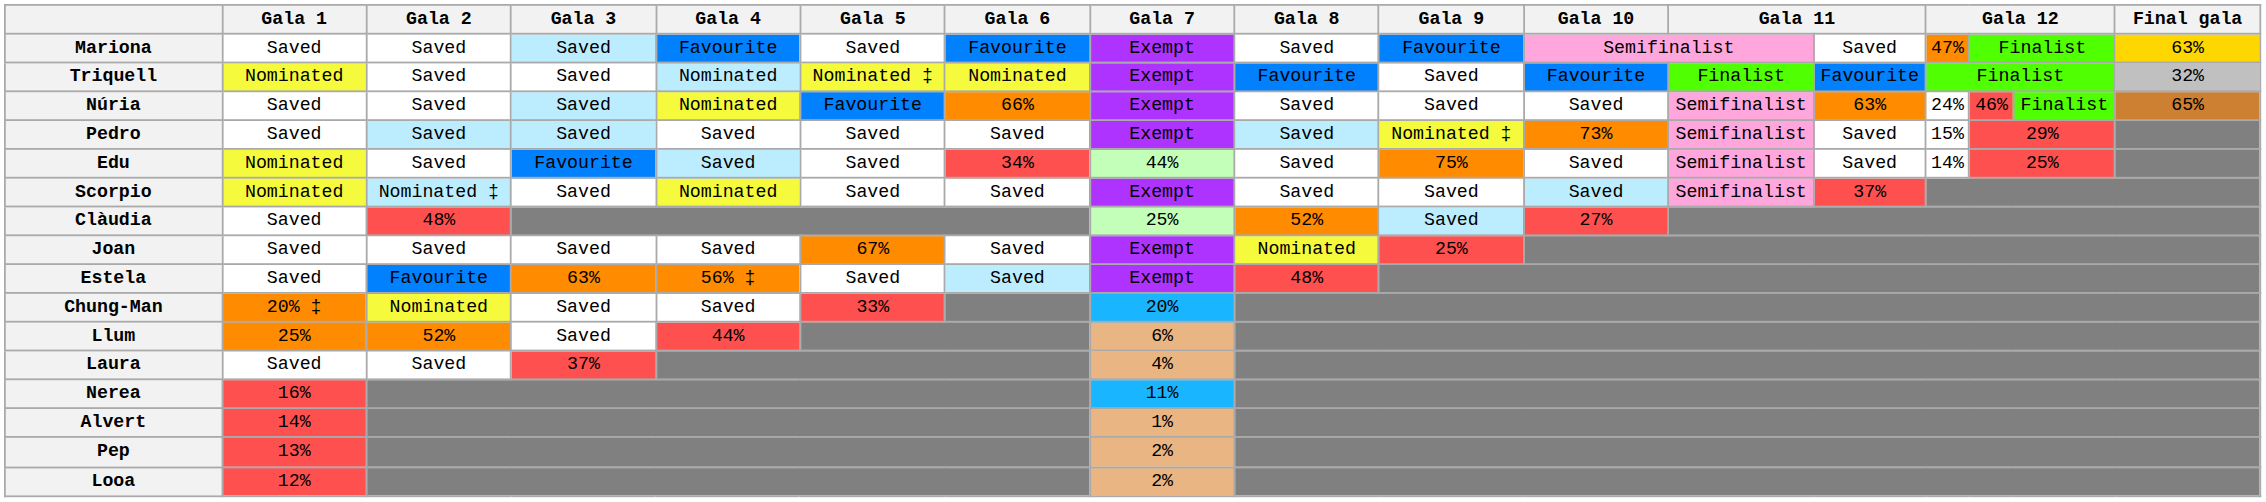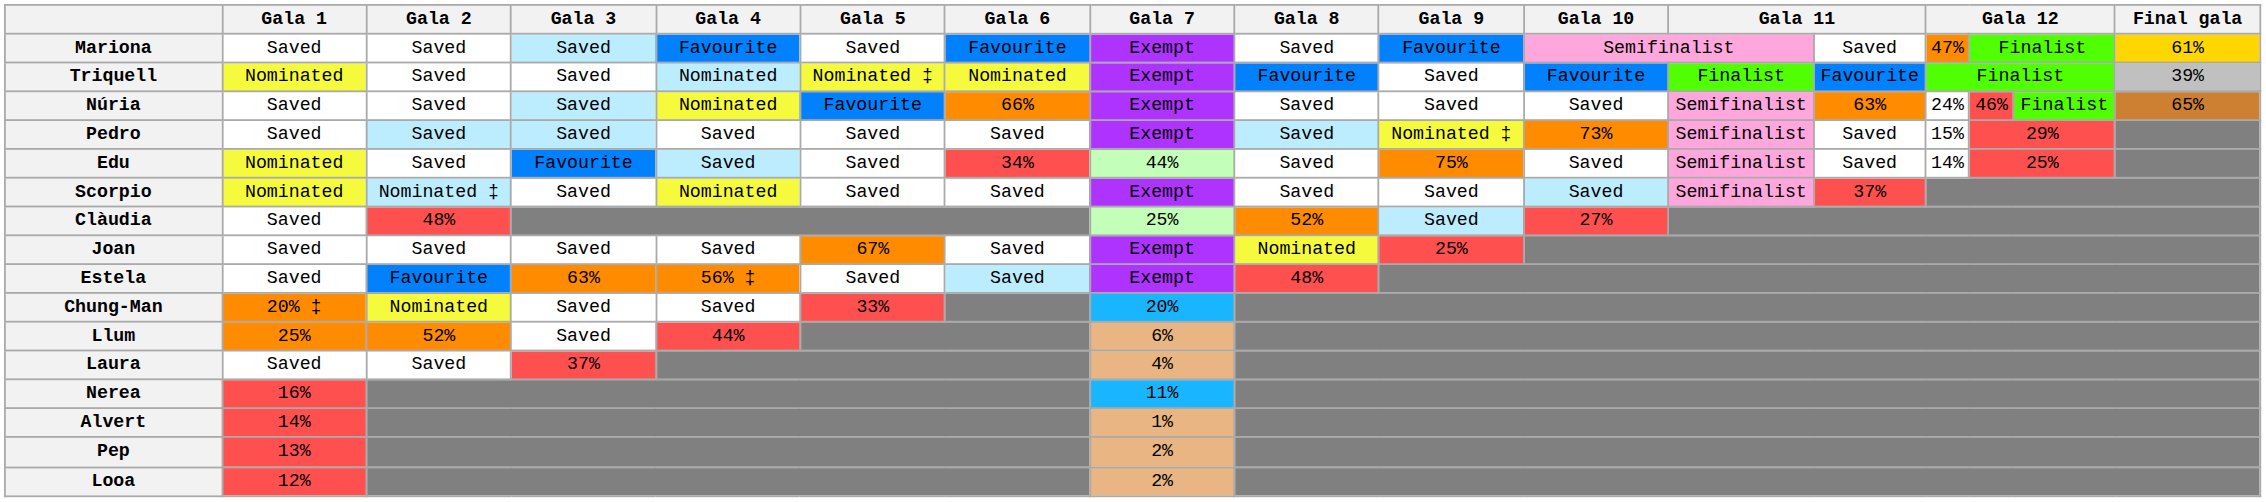(2188, 48) 63% -> (2188, 48) 61%
(2188, 77) 32% -> (2188, 77) 39%
